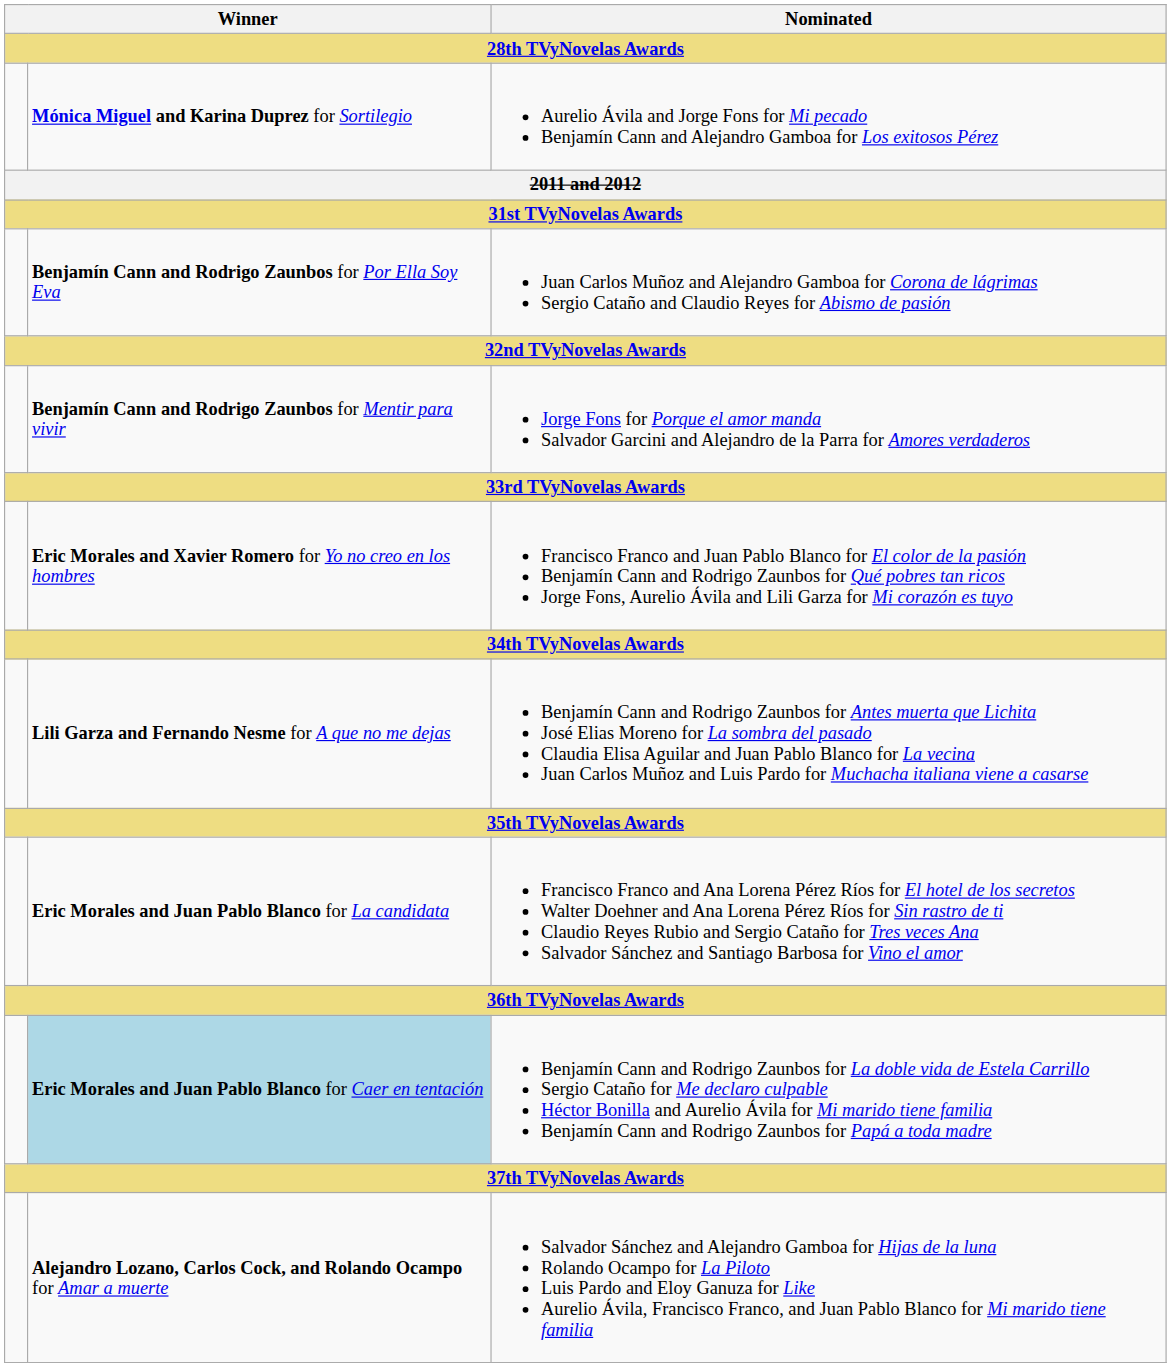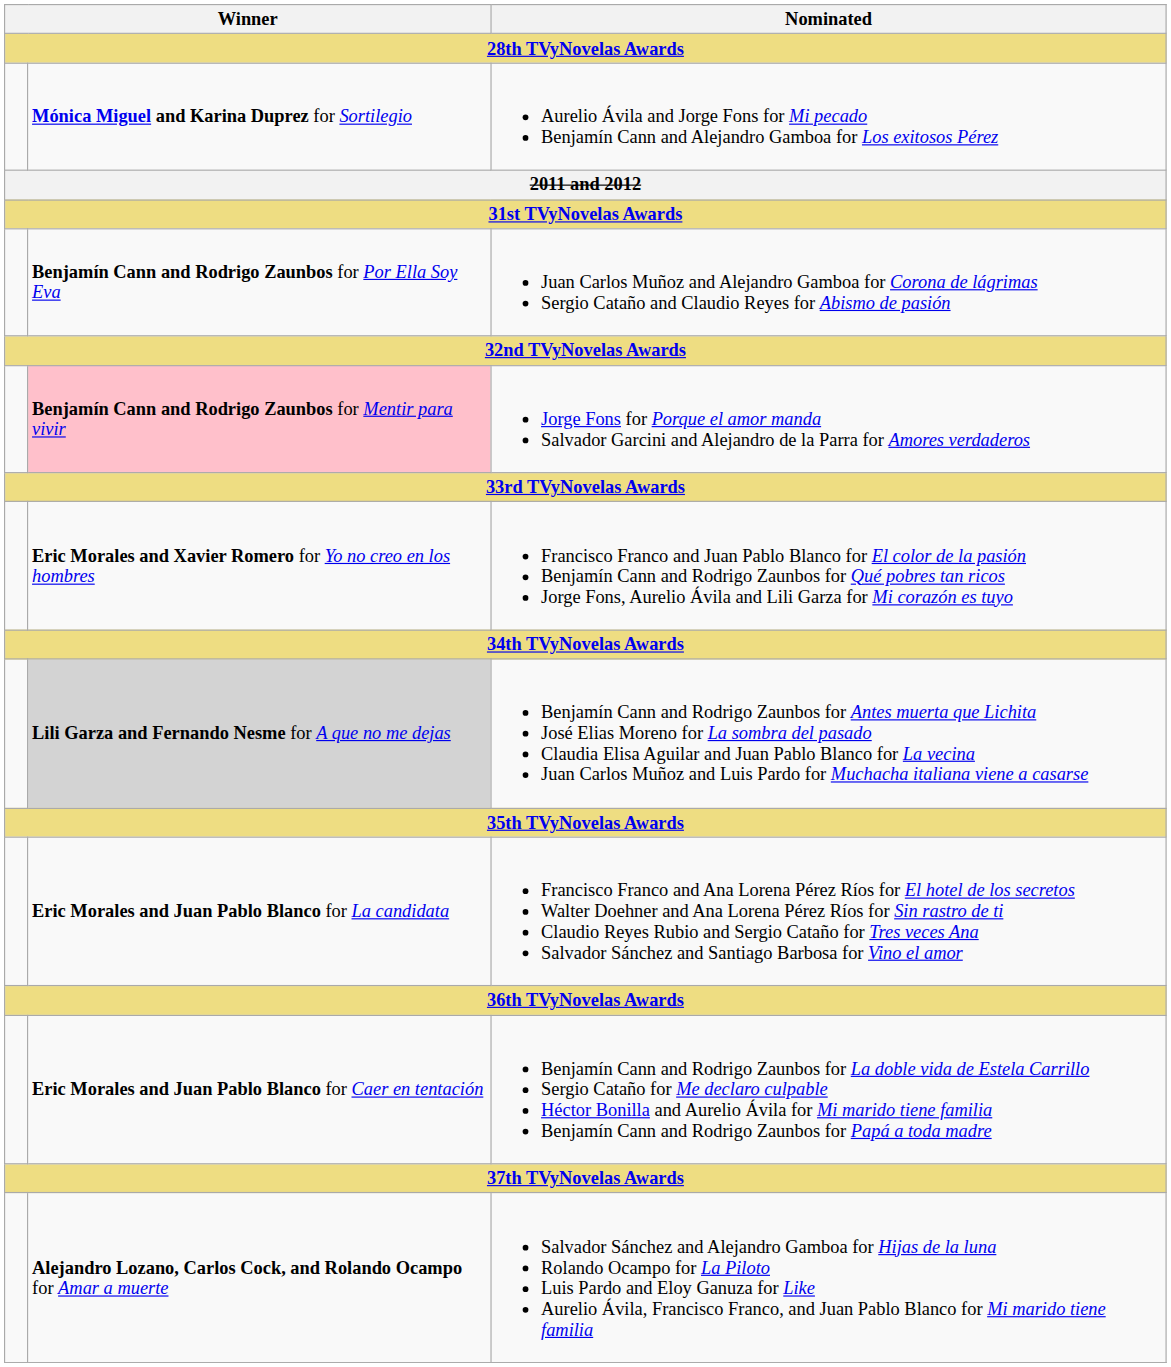(242, 418) no background -> (242, 418) pink background
(241, 733) no background -> (241, 733) lightgrey background
(258, 1089) lightblue background -> (258, 1089) no background
